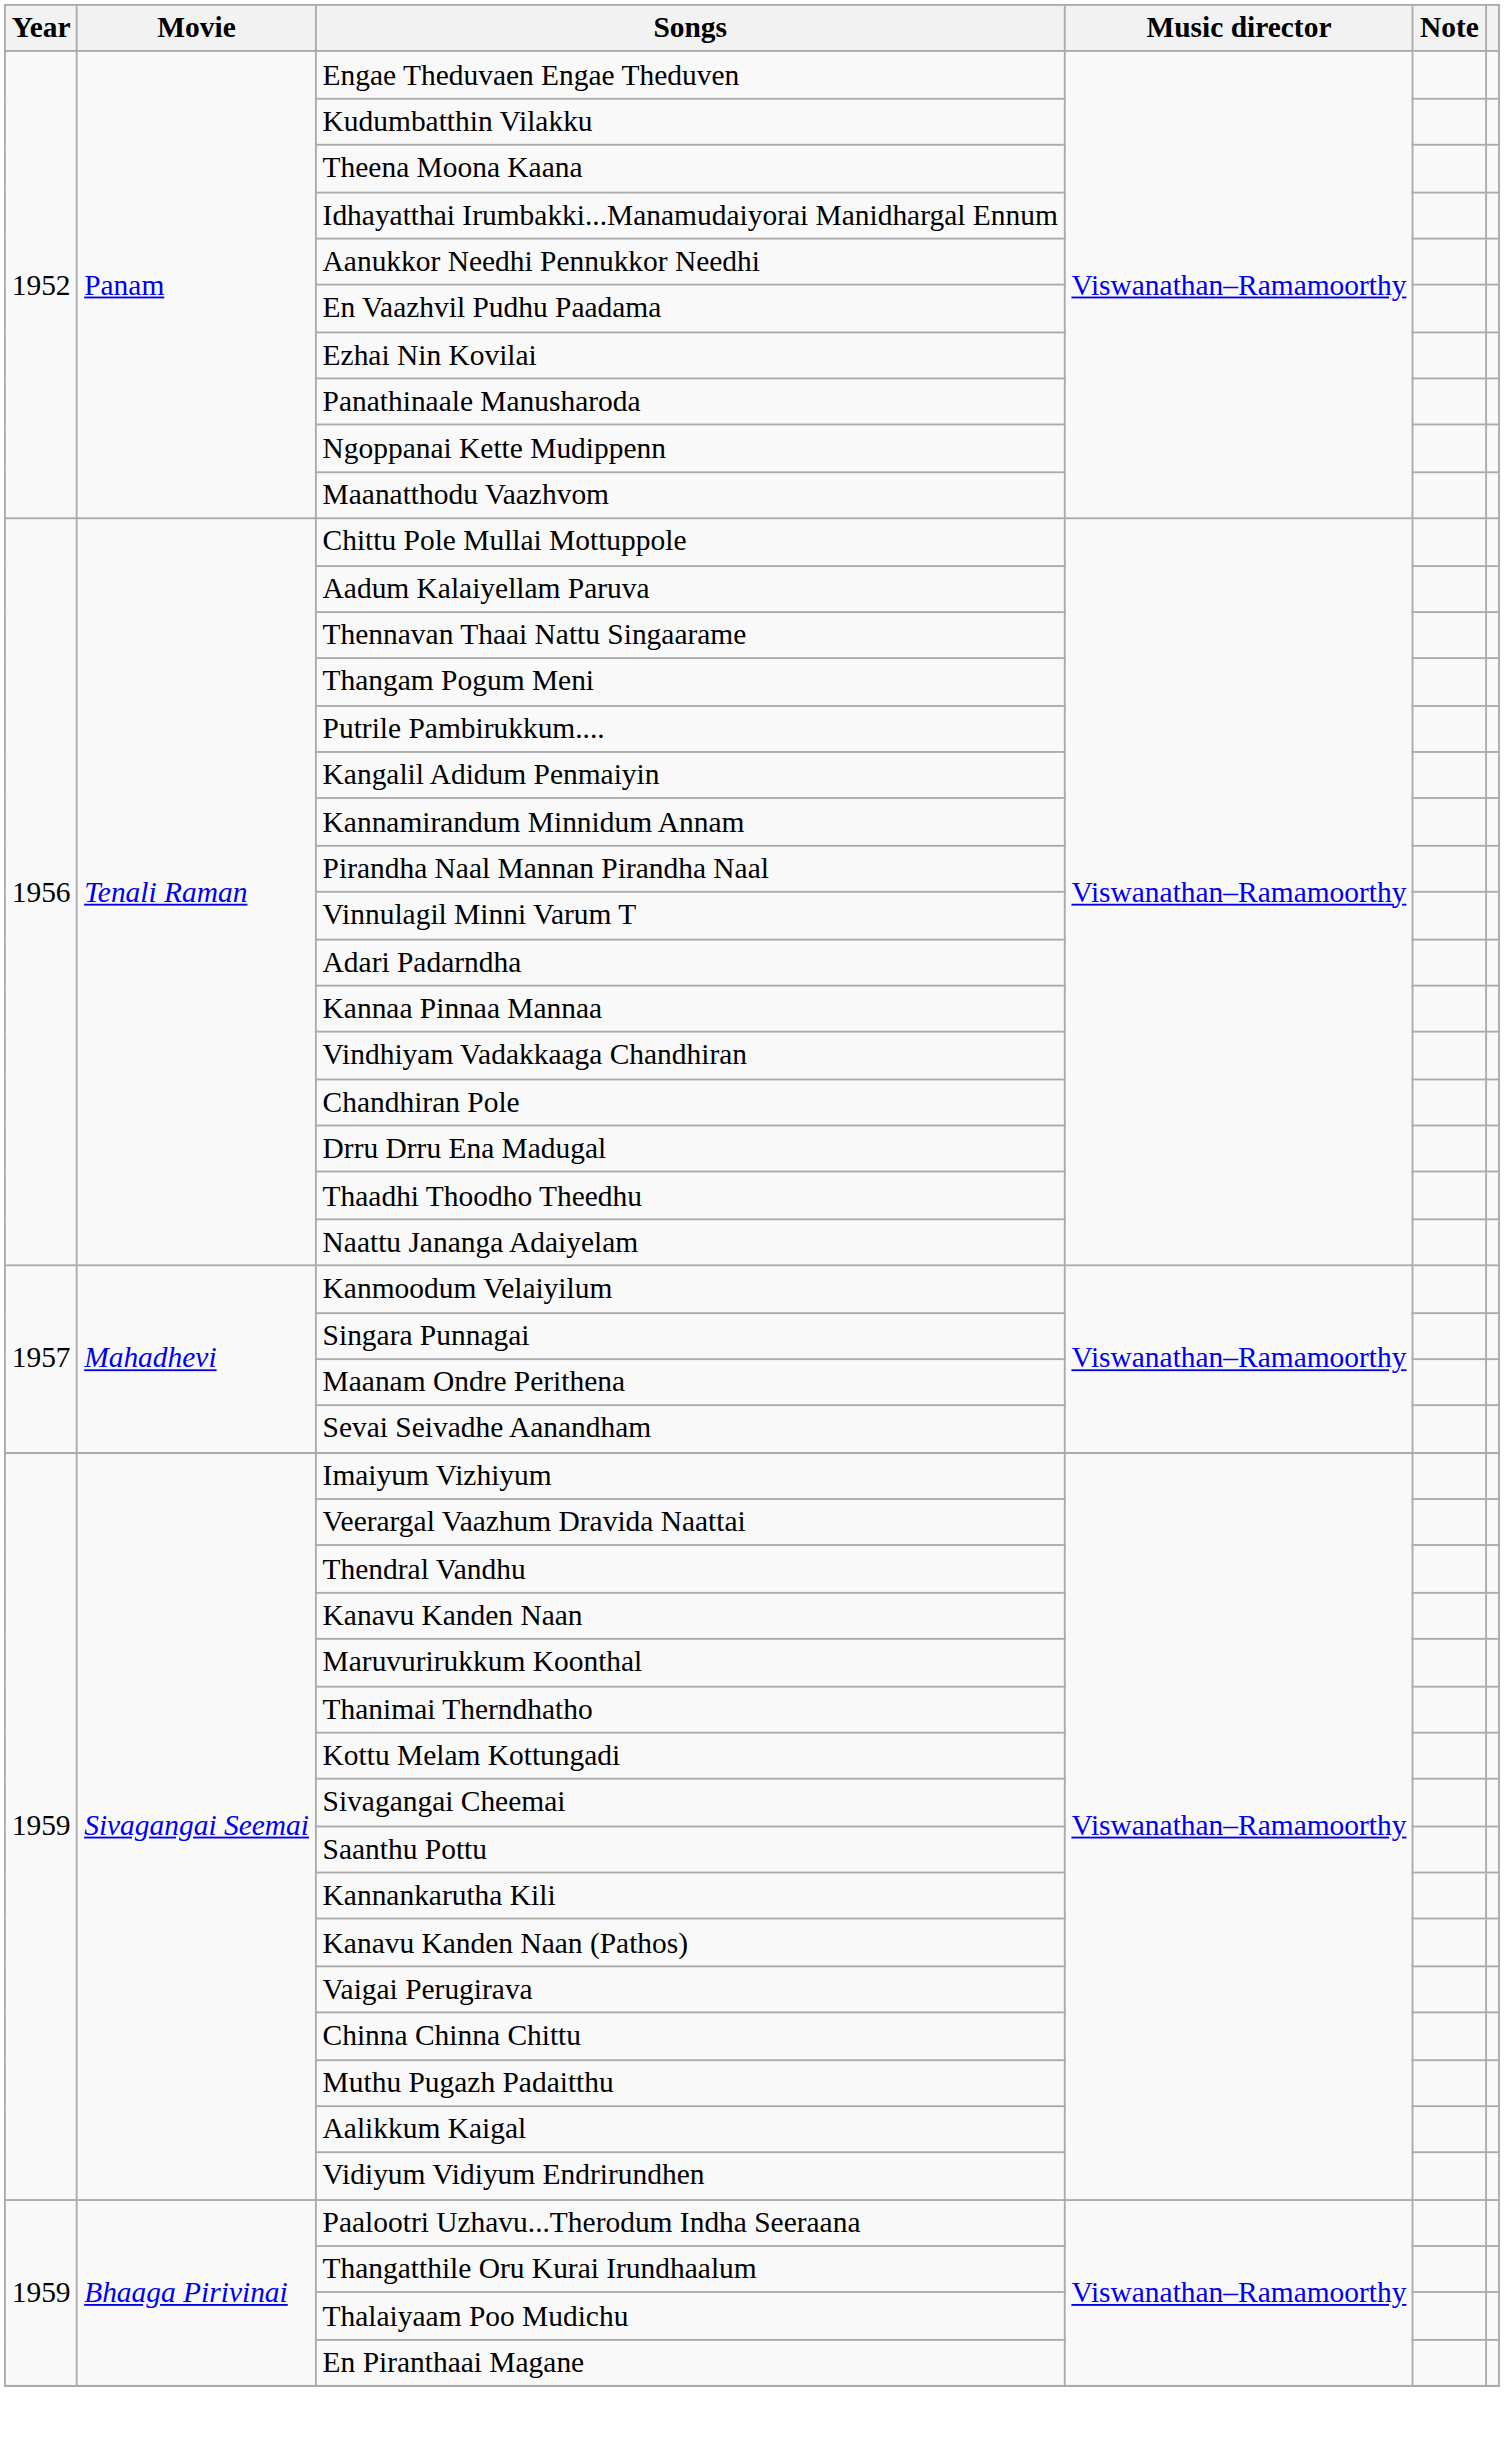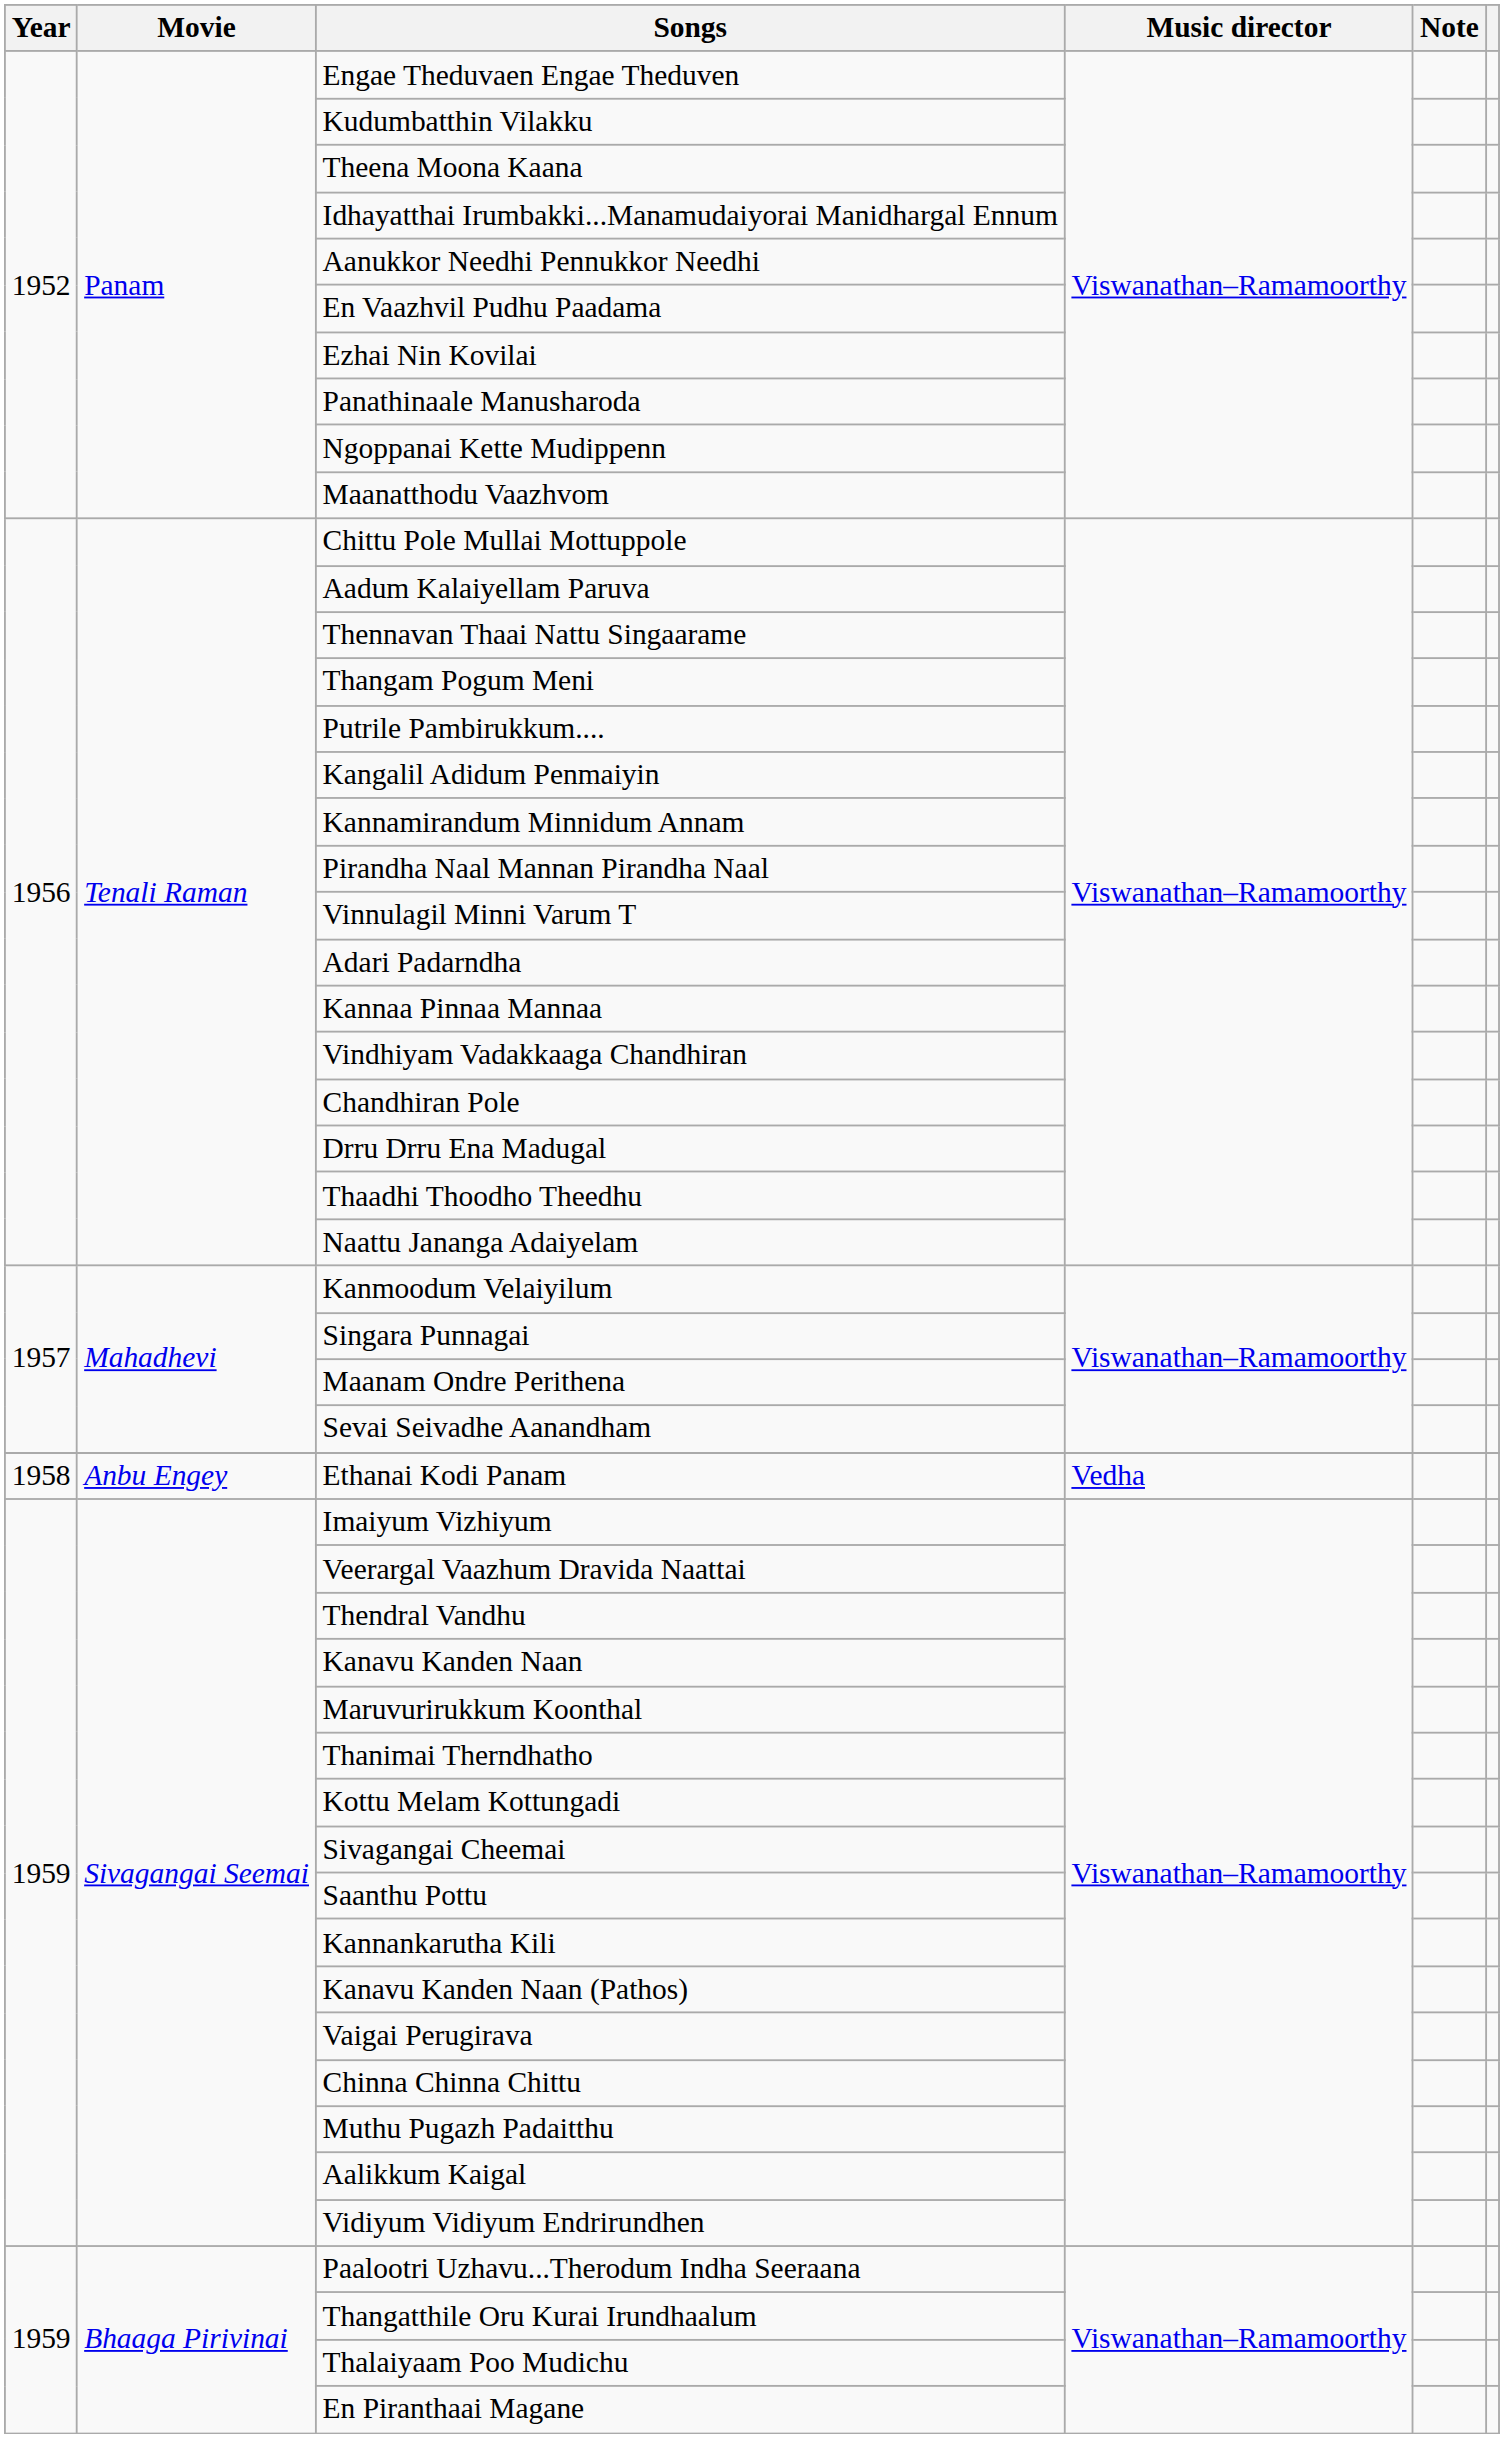+ row: (444, 1475)
